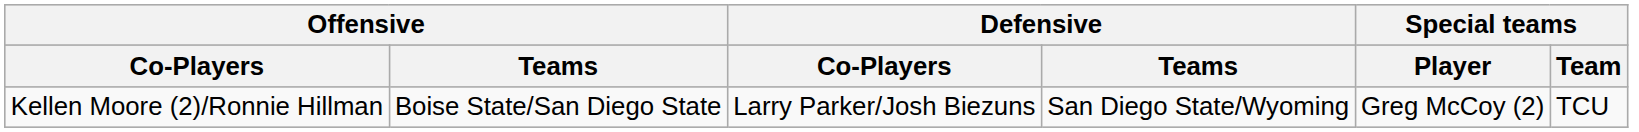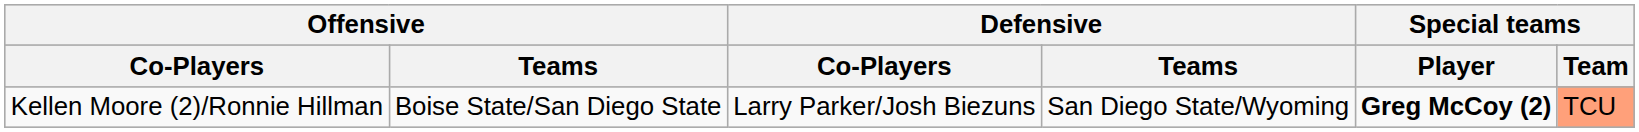(1453, 106) normal -> (1456, 106) bold
(1583, 106) no background -> (1590, 106) lightsalmon background
